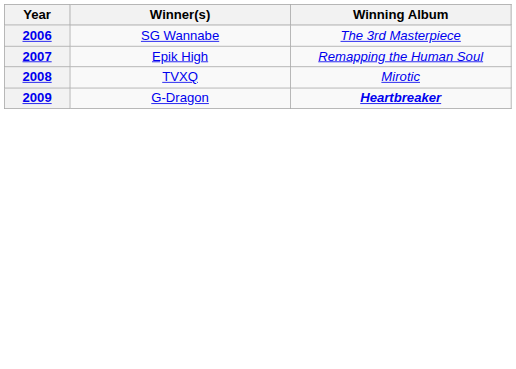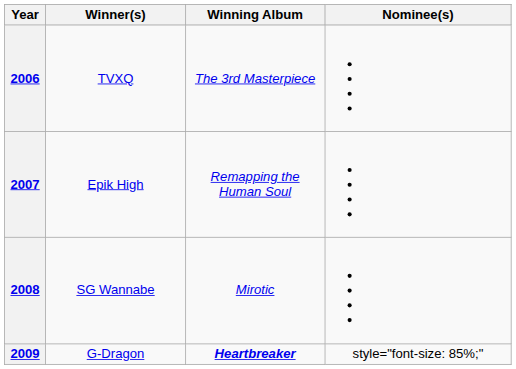+ column: (418, 14)
(180, 35) SG Wannabe -> (116, 78) TVXQ
(180, 77) TVXQ -> (116, 290) SG Wannabe
